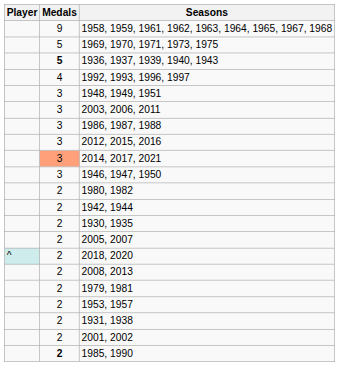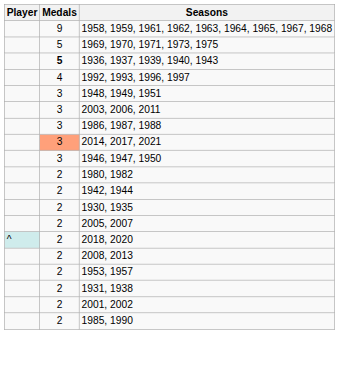- row: (121, 142)
- row: (107, 288)
(60, 353) bold -> (60, 321) normal
